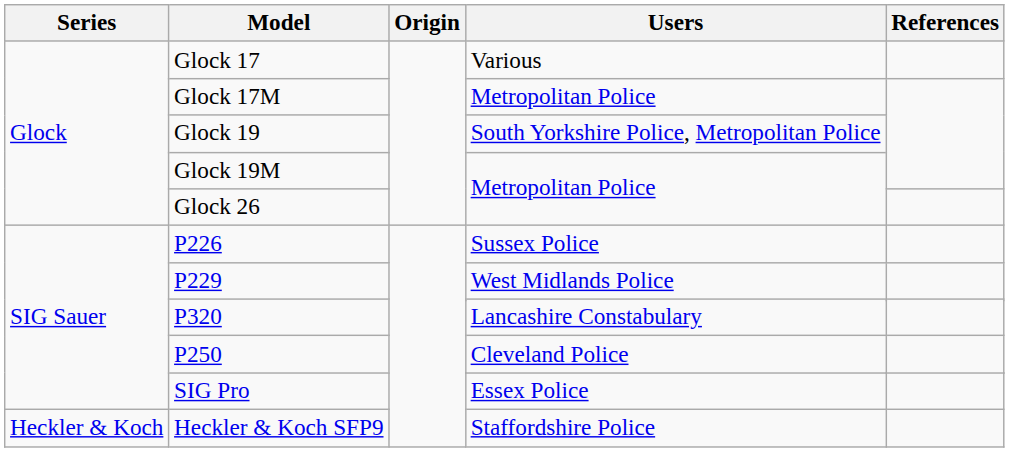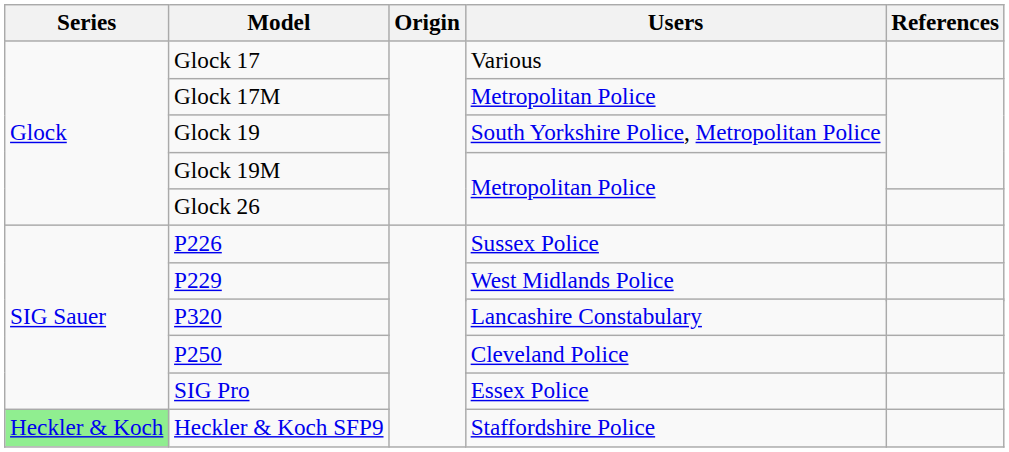(87, 427) no background -> (87, 427) lightgreen background
